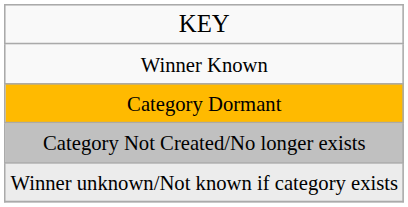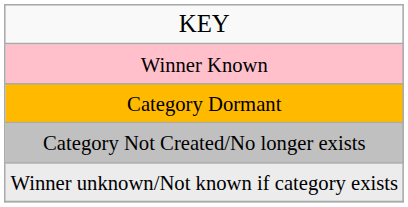(204, 65) no background -> (204, 65) pink background
